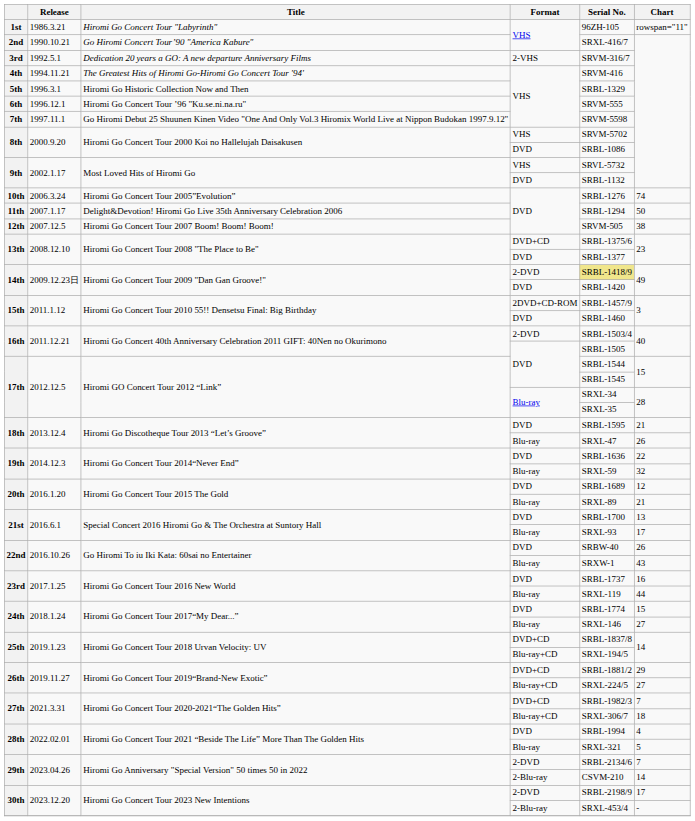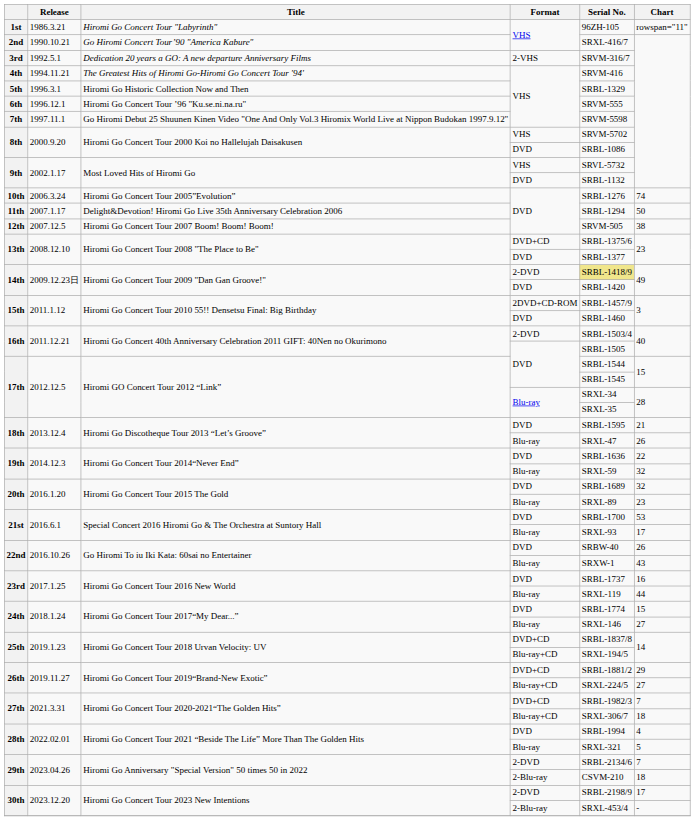(641, 486) 12 -> (641, 486) 32
(641, 502) 21 -> (641, 502) 23
(641, 517) 13 -> (641, 517) 53
(641, 777) 14 -> (641, 777) 18
